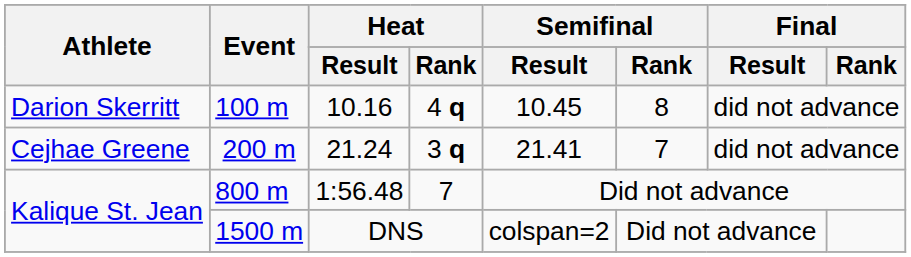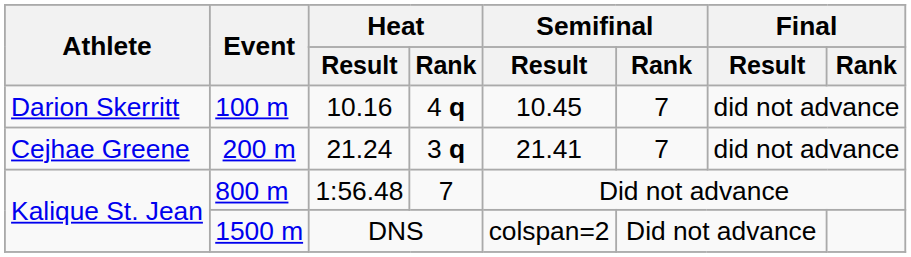(661, 107) 8 -> (661, 107) 7
